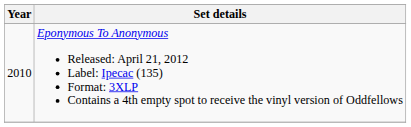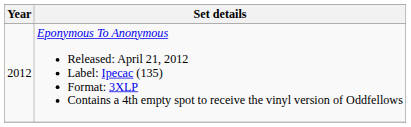(19, 72) 2010 -> (19, 72) 2012
